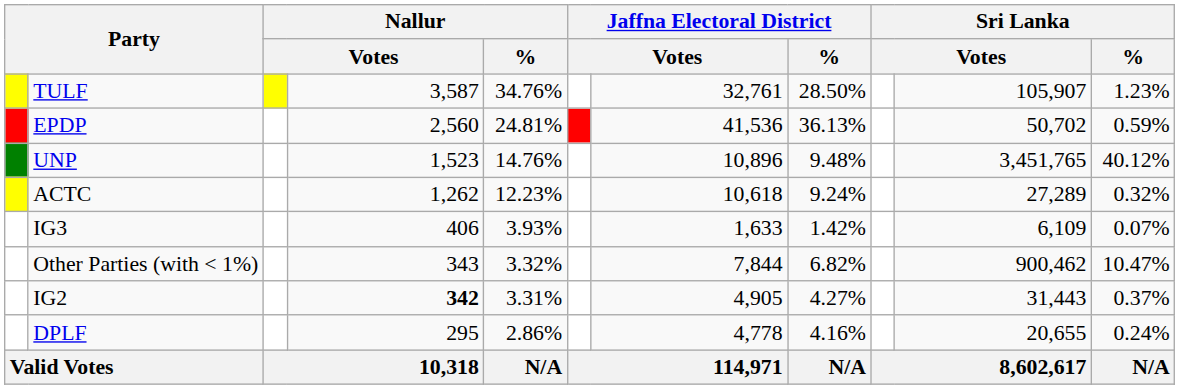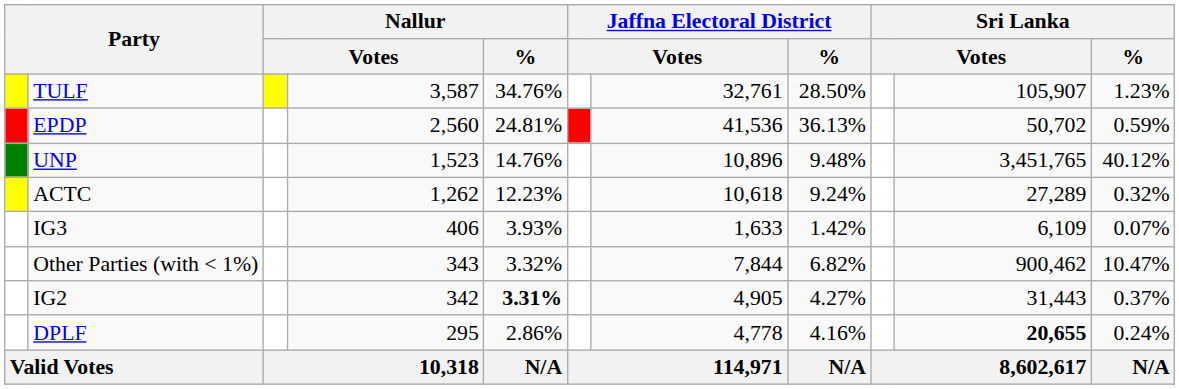(462, 297) bold -> (462, 297) normal
(534, 297) normal -> (532, 297) bold
(1056, 332) normal -> (1056, 332) bold
